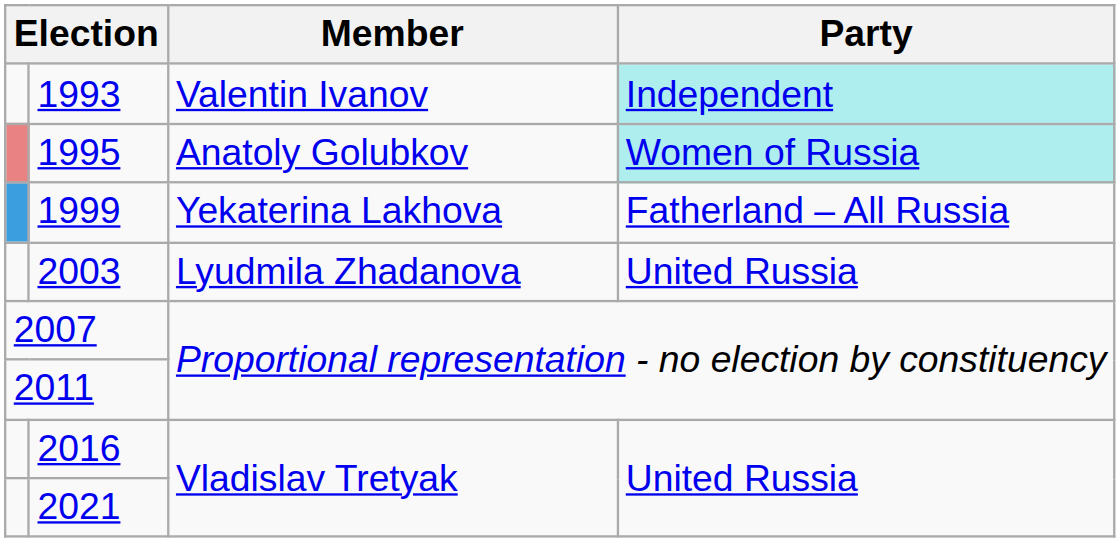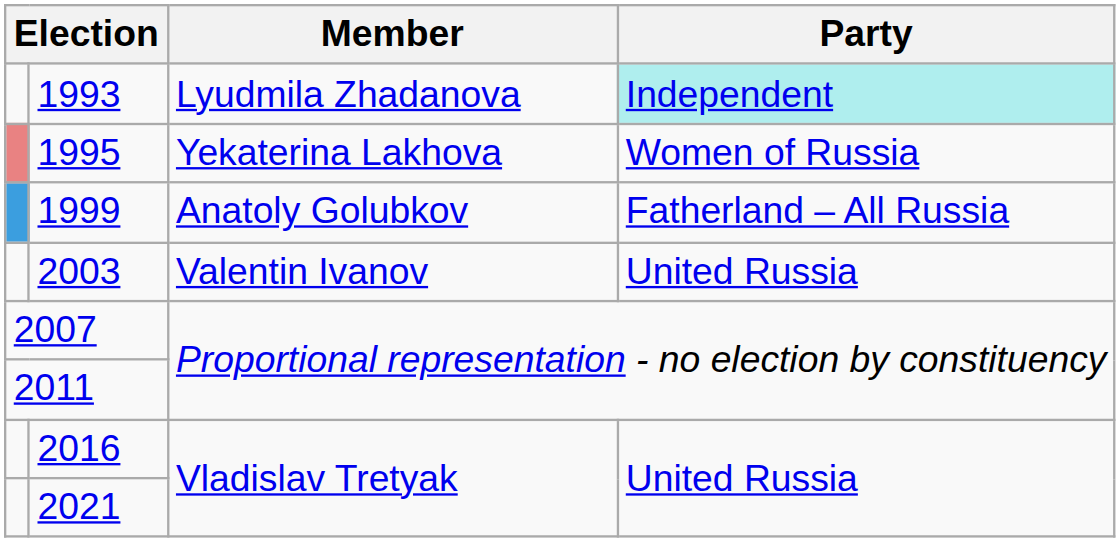(302, 93) Valentin Ivanov -> (348, 93) Lyudmila Zhadanova
(322, 152) Anatoly Golubkov -> (339, 152) Yekaterina Lakhova
(773, 152) paleturquoise background -> (773, 152) no background
(339, 211) Yekaterina Lakhova -> (322, 211) Anatoly Golubkov
(348, 270) Lyudmila Zhadanova -> (302, 270) Valentin Ivanov
